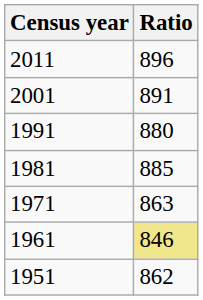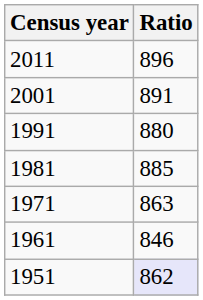(157, 240) khaki background -> (157, 240) no background
(157, 276) no background -> (157, 276) lavender background
